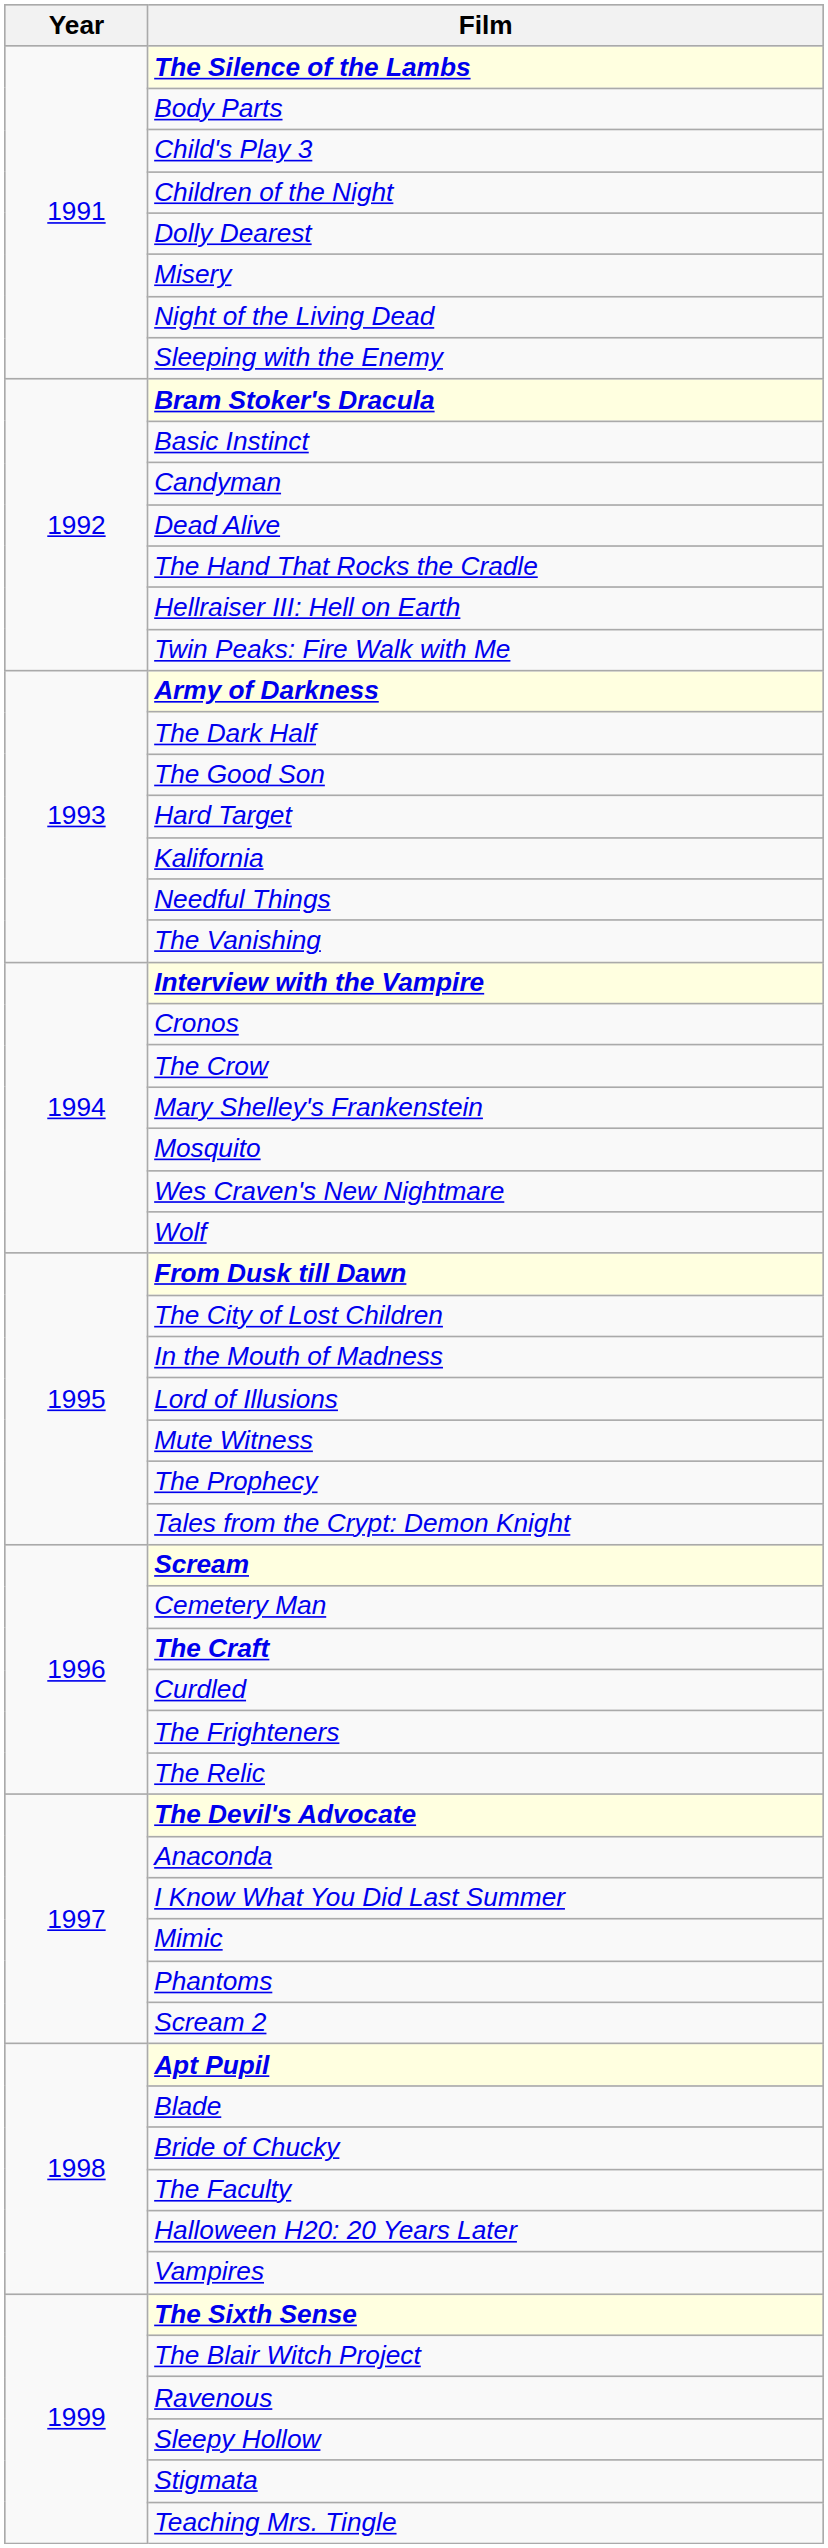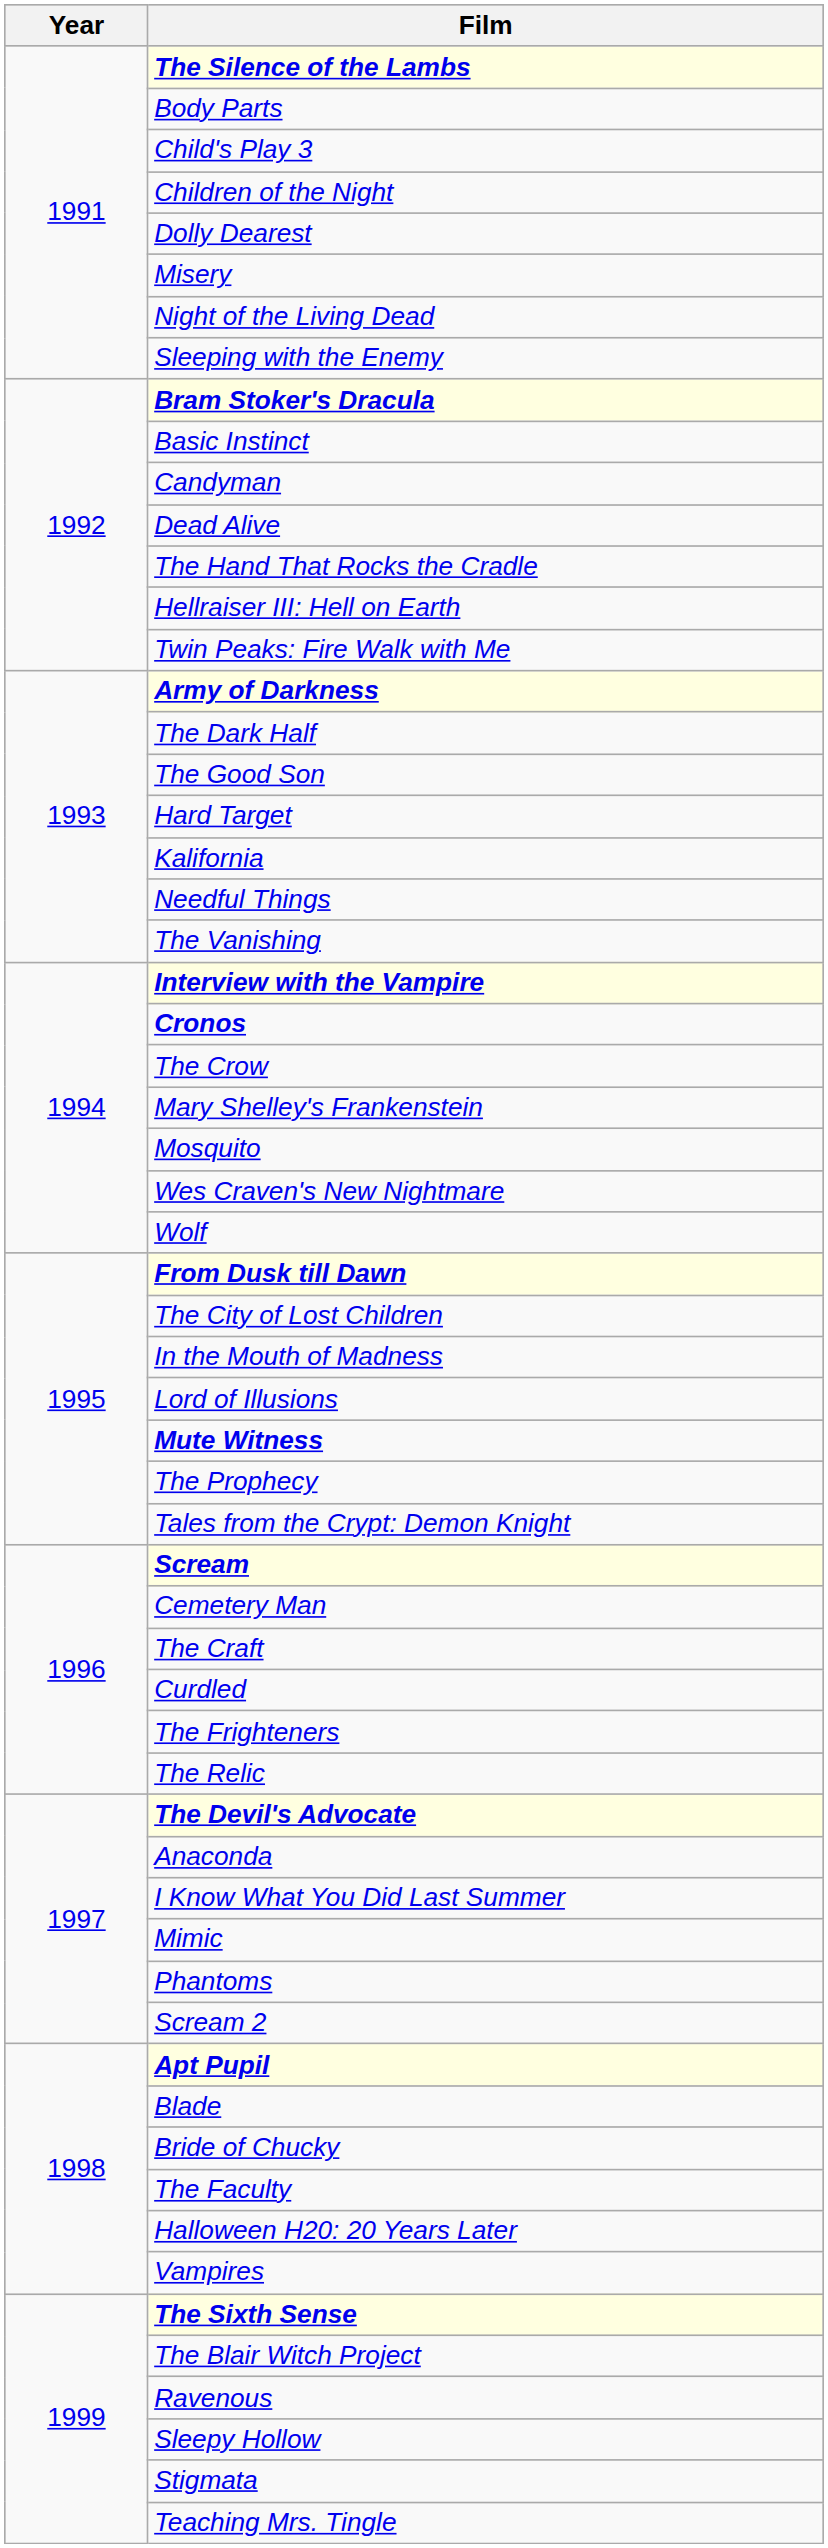(196, 1024) normal -> (200, 1024) bold
(234, 1440) normal -> (239, 1440) bold
(212, 1648) bold -> (209, 1648) normal
